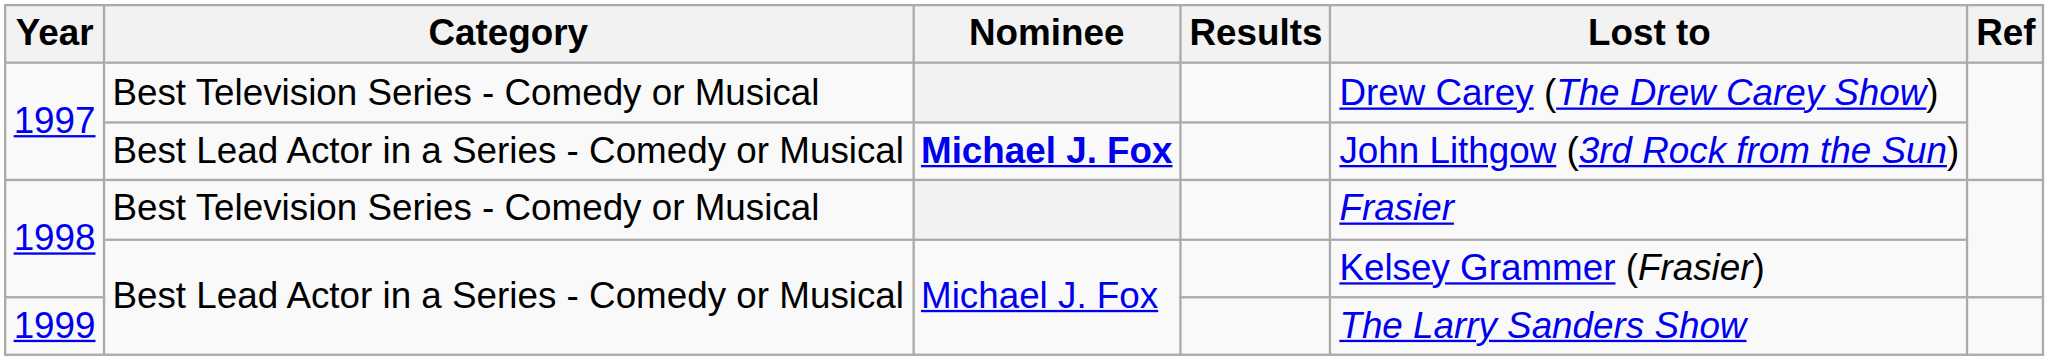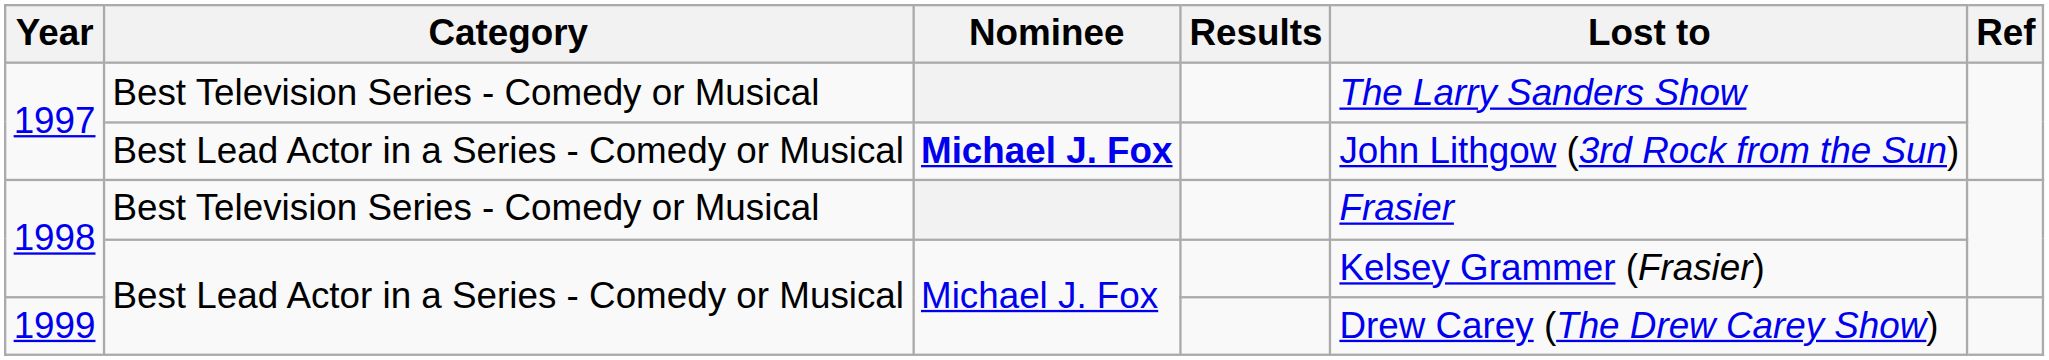(1639, 92) Drew Carey (The Drew Carey Show) -> (1543, 92) The Larry Sanders Show
(1543, 325) The Larry Sanders Show -> (1639, 325) Drew Carey (The Drew Carey Show)
